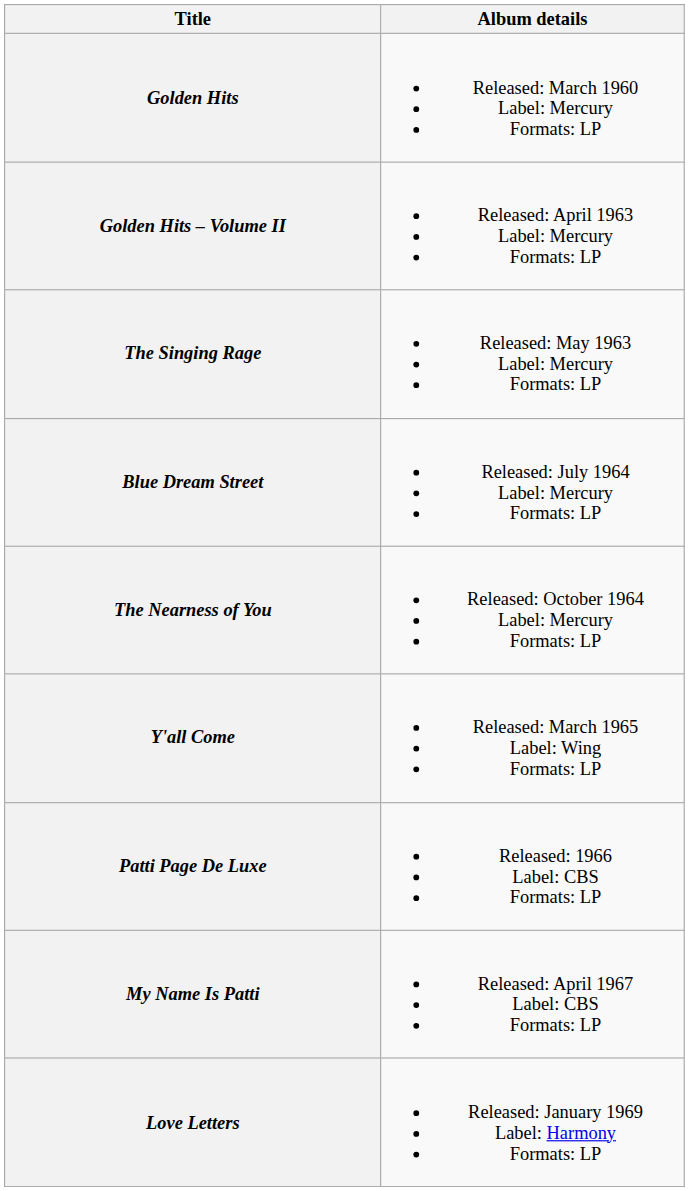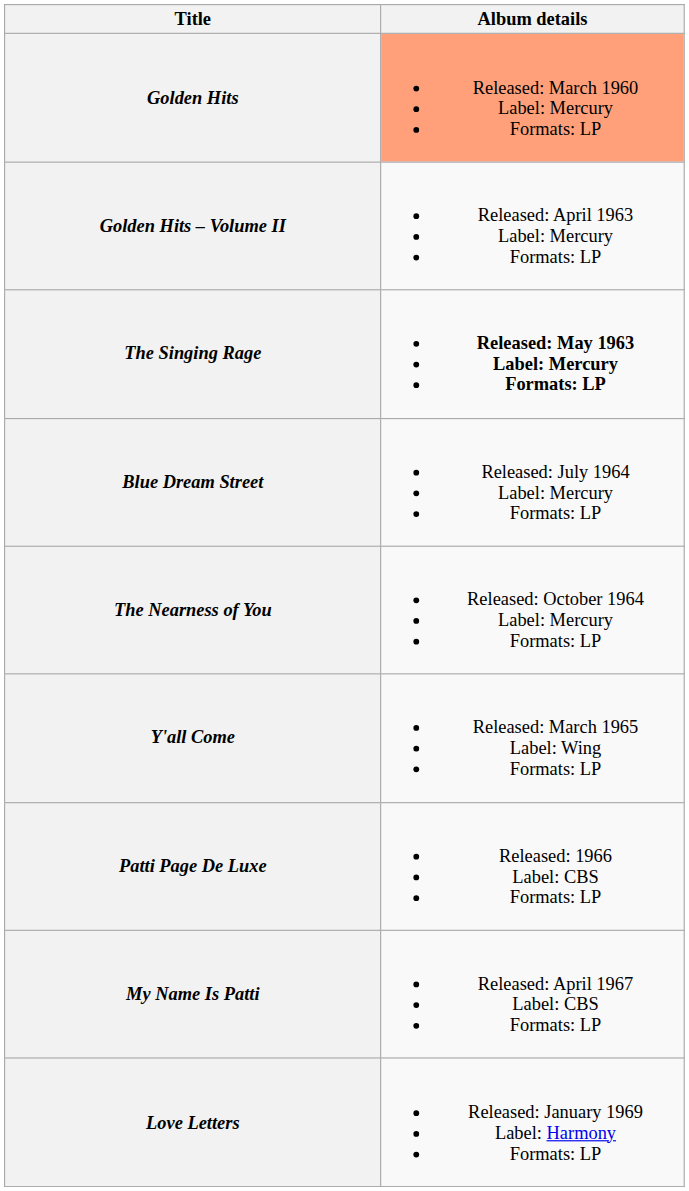(532, 108) no background -> (532, 108) lightsalmon background
(532, 364) normal -> (532, 364) bold
